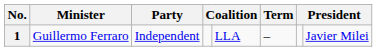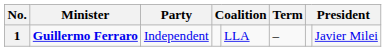(81, 35) normal -> (85, 35) bold
